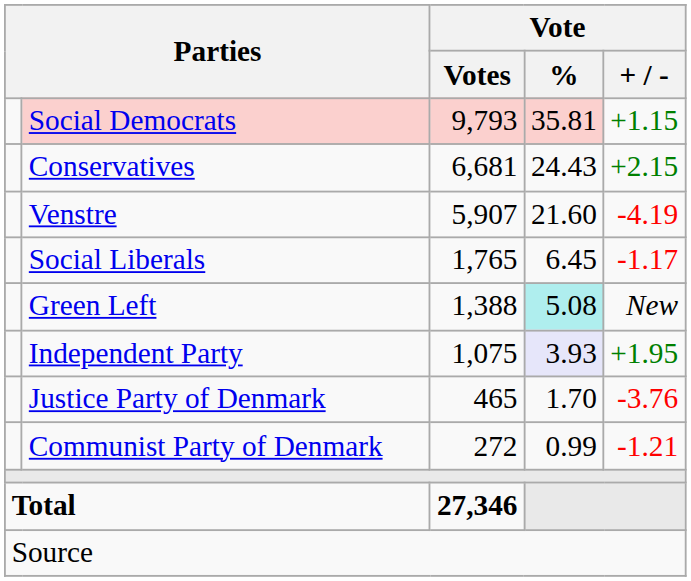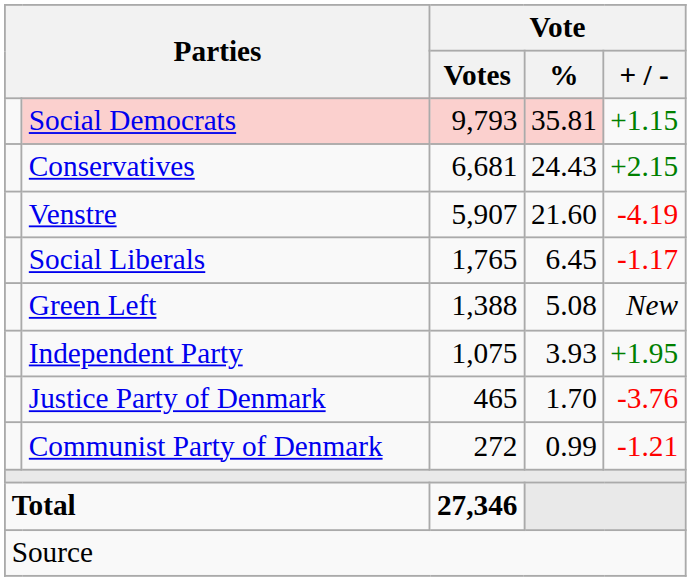(571, 306) paleturquoise background -> (571, 306) no background
(571, 352) lavender background -> (571, 352) no background
